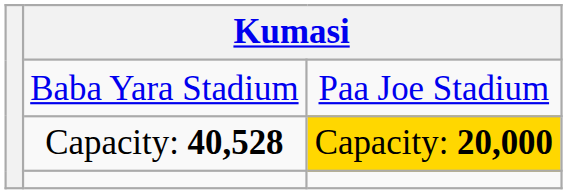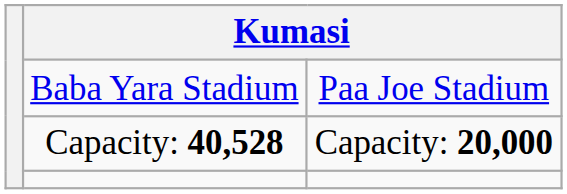(434, 142) gold background -> (434, 142) no background
